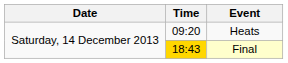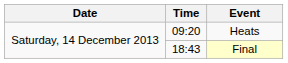(186, 49) gold background -> (186, 49) no background
